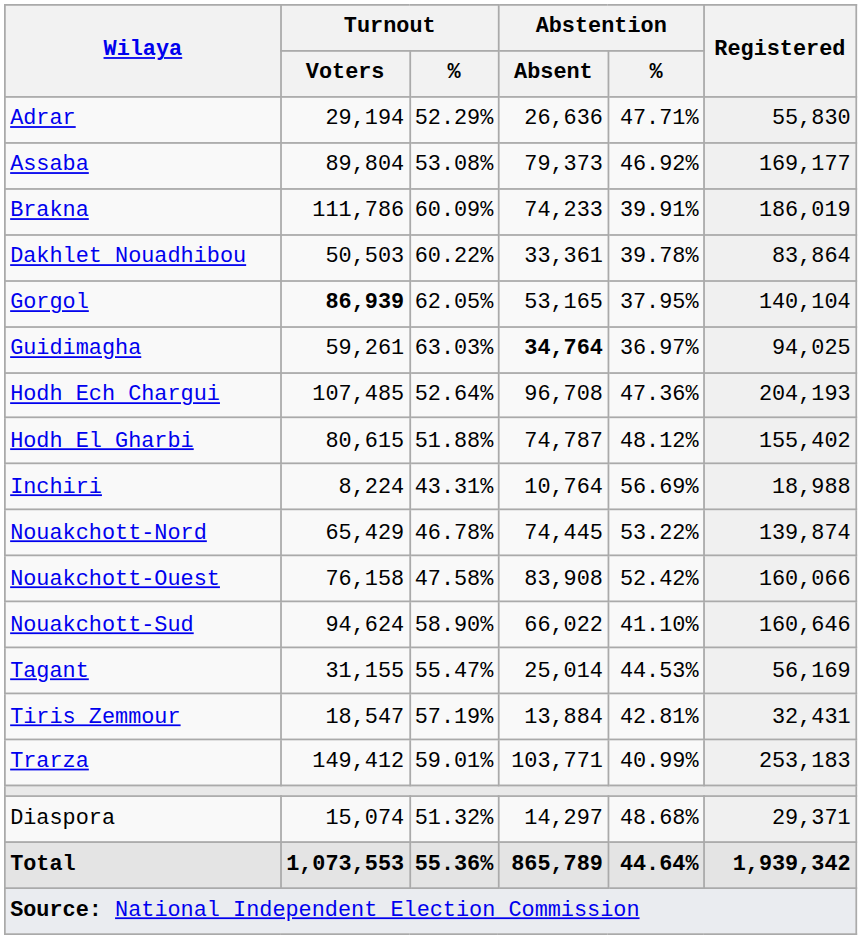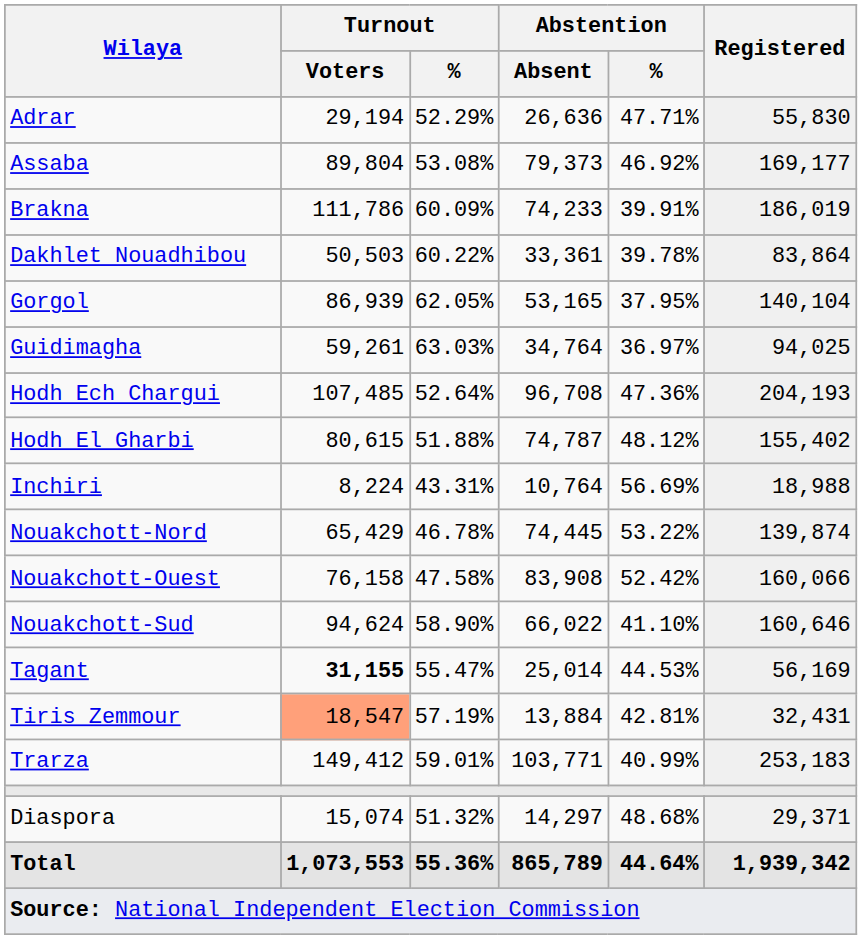(365, 304) bold -> (365, 304) normal
(564, 350) bold -> (564, 350) normal
(365, 671) normal -> (365, 671) bold
(365, 717) no background -> (365, 717) lightsalmon background
